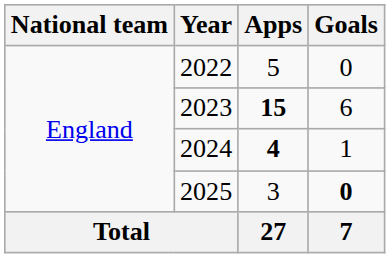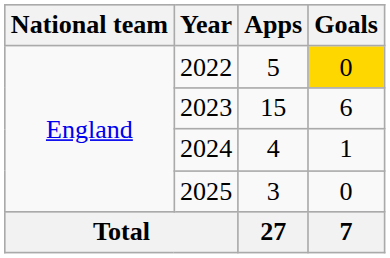(346, 66) no background -> (346, 66) gold background
(273, 107) bold -> (273, 107) normal
(273, 149) bold -> (273, 149) normal
(346, 190) bold -> (346, 190) normal
